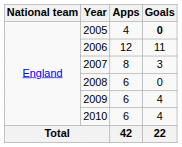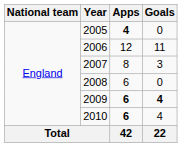(126, 30) normal -> (126, 30) bold
(160, 30) bold -> (160, 30) normal
(126, 99) normal -> (126, 99) bold
(160, 99) normal -> (160, 99) bold
(126, 116) normal -> (126, 116) bold
